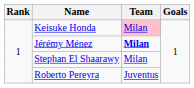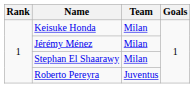(136, 28) pink background -> (136, 28) no background
(136, 43) bold -> (136, 43) normal
